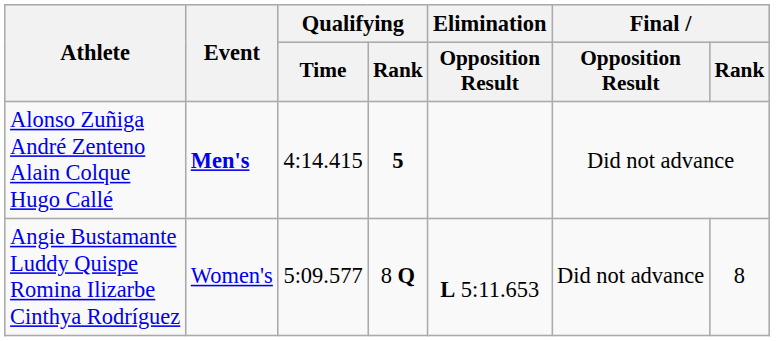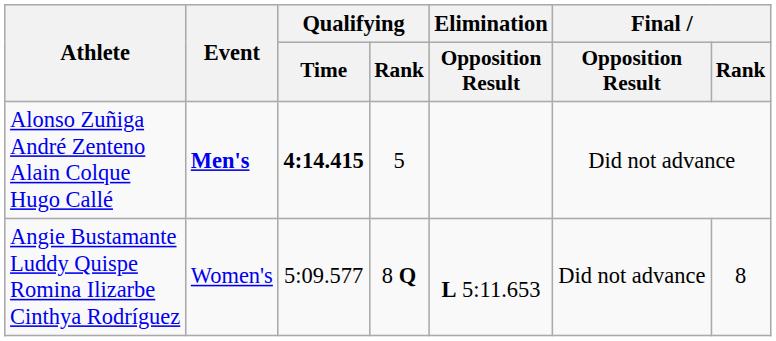(323, 160) normal -> (324, 160) bold
(398, 160) bold -> (399, 160) normal
